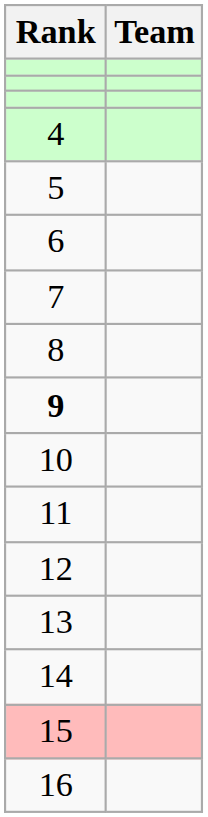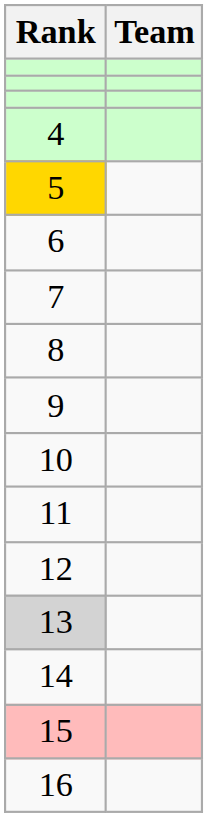(56, 187) no background -> (56, 187) gold background
(56, 404) bold -> (56, 404) normal
(56, 622) no background -> (56, 622) lightgrey background
